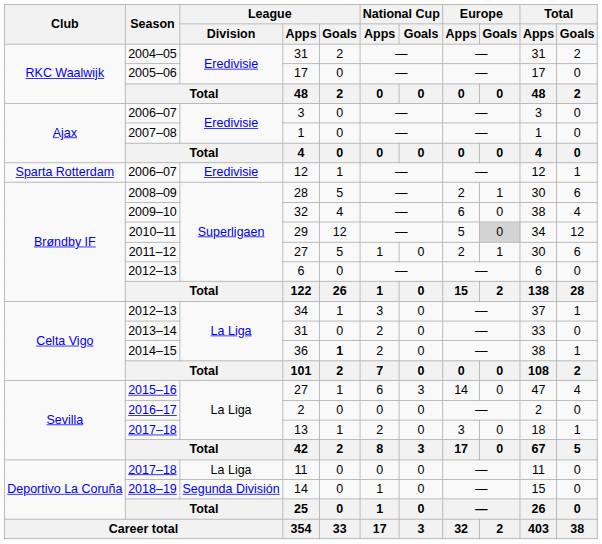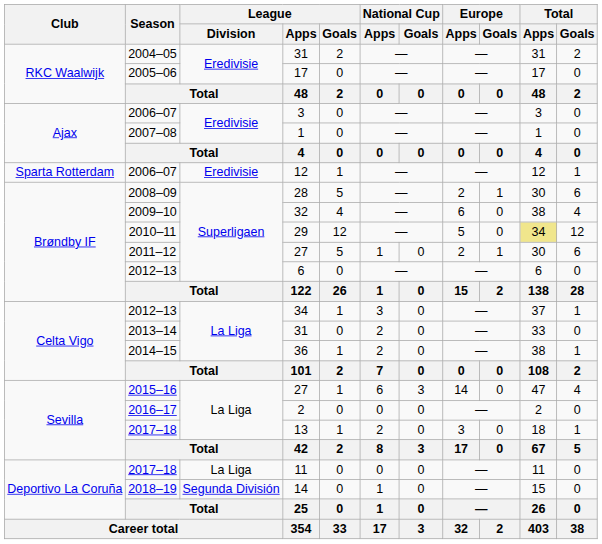(500, 232) lightgrey background -> (500, 232) no background
(539, 232) no background -> (539, 232) khaki background
(340, 350) bold -> (340, 350) normal
